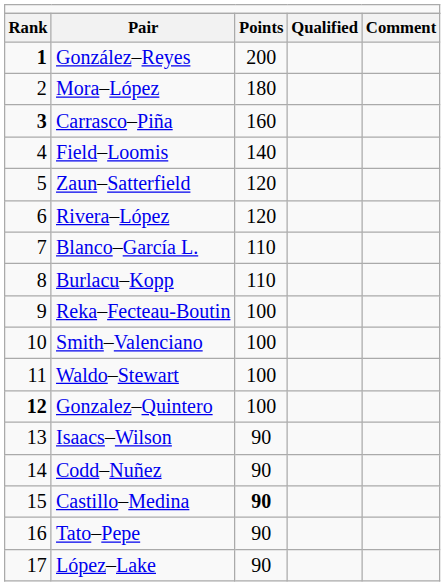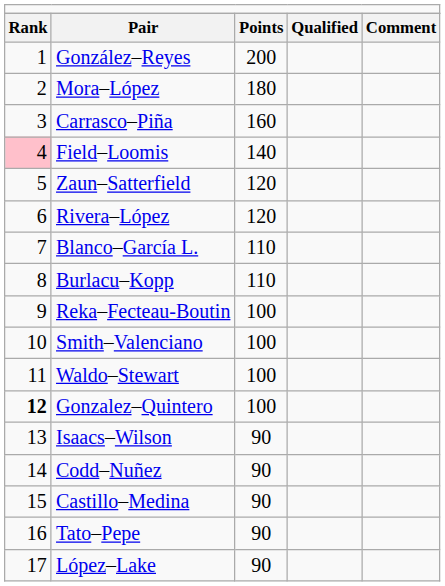(42, 57) bold -> (42, 57) normal
(42, 120) bold -> (42, 120) normal
(42, 152) no background -> (42, 152) pink background
(261, 501) bold -> (261, 501) normal
